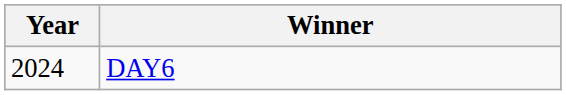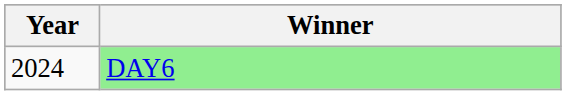(140, 67) no background -> (140, 67) lightgreen background
